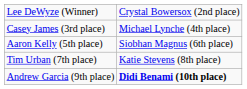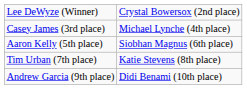(173, 76) bold -> (170, 76) normal
